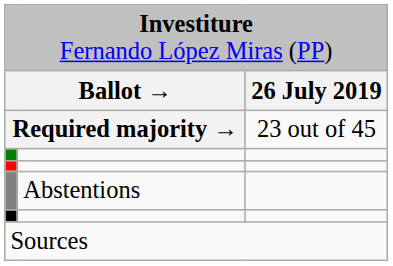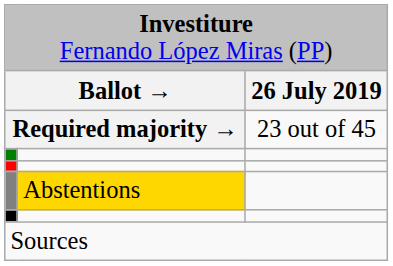(82, 190) no background -> (82, 190) gold background
